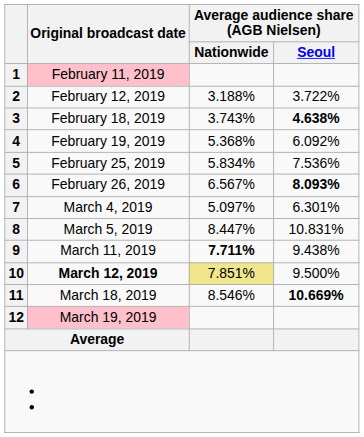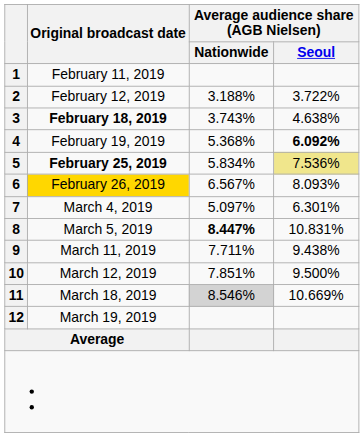(108, 74) pink background -> (108, 74) no background
(108, 119) normal -> (108, 119) bold
(316, 119) bold -> (316, 119) normal
(316, 141) normal -> (316, 141) bold
(108, 163) normal -> (108, 163) bold
(316, 163) no background -> (316, 163) khaki background
(108, 185) no background -> (108, 185) gold background
(316, 185) bold -> (316, 185) normal
(231, 229) normal -> (231, 229) bold
(231, 251) bold -> (231, 251) normal
(108, 273) bold -> (108, 273) normal
(231, 273) khaki background -> (231, 273) no background
(231, 295) no background -> (231, 295) lightgrey background
(316, 295) bold -> (316, 295) normal
(108, 317) pink background -> (108, 317) no background
